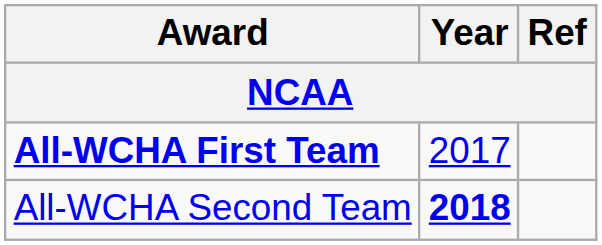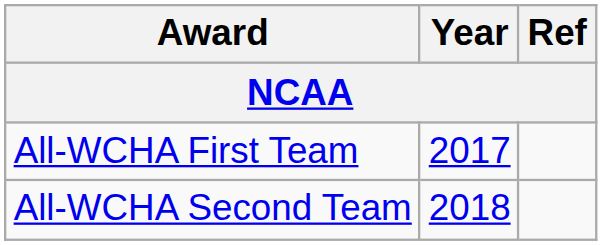(197, 150) bold -> (186, 150) normal
(470, 208) bold -> (470, 208) normal
